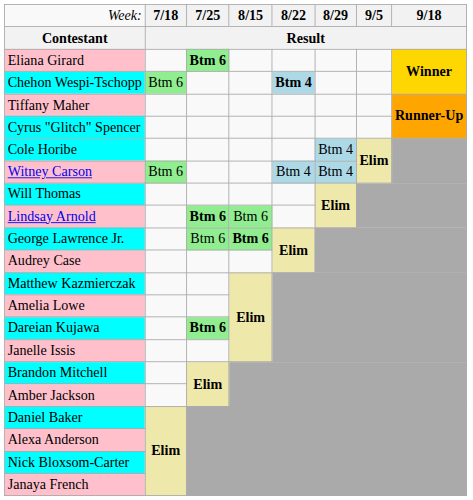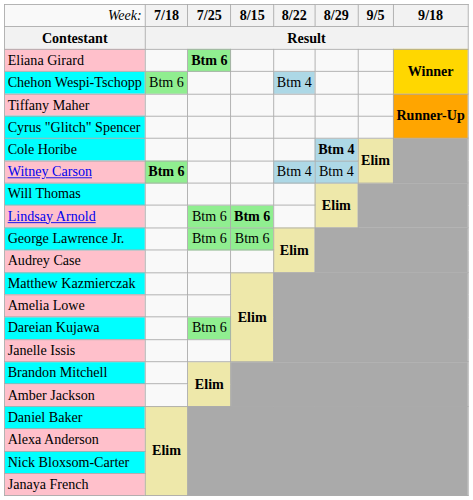(293, 82) bold -> (294, 82) normal
(336, 149) normal -> (336, 149) bold
(166, 171) normal -> (166, 171) bold
(208, 216) bold -> (209, 216) normal
(251, 216) normal -> (252, 216) bold
(251, 238) bold -> (252, 238) normal
(208, 328) bold -> (209, 328) normal
